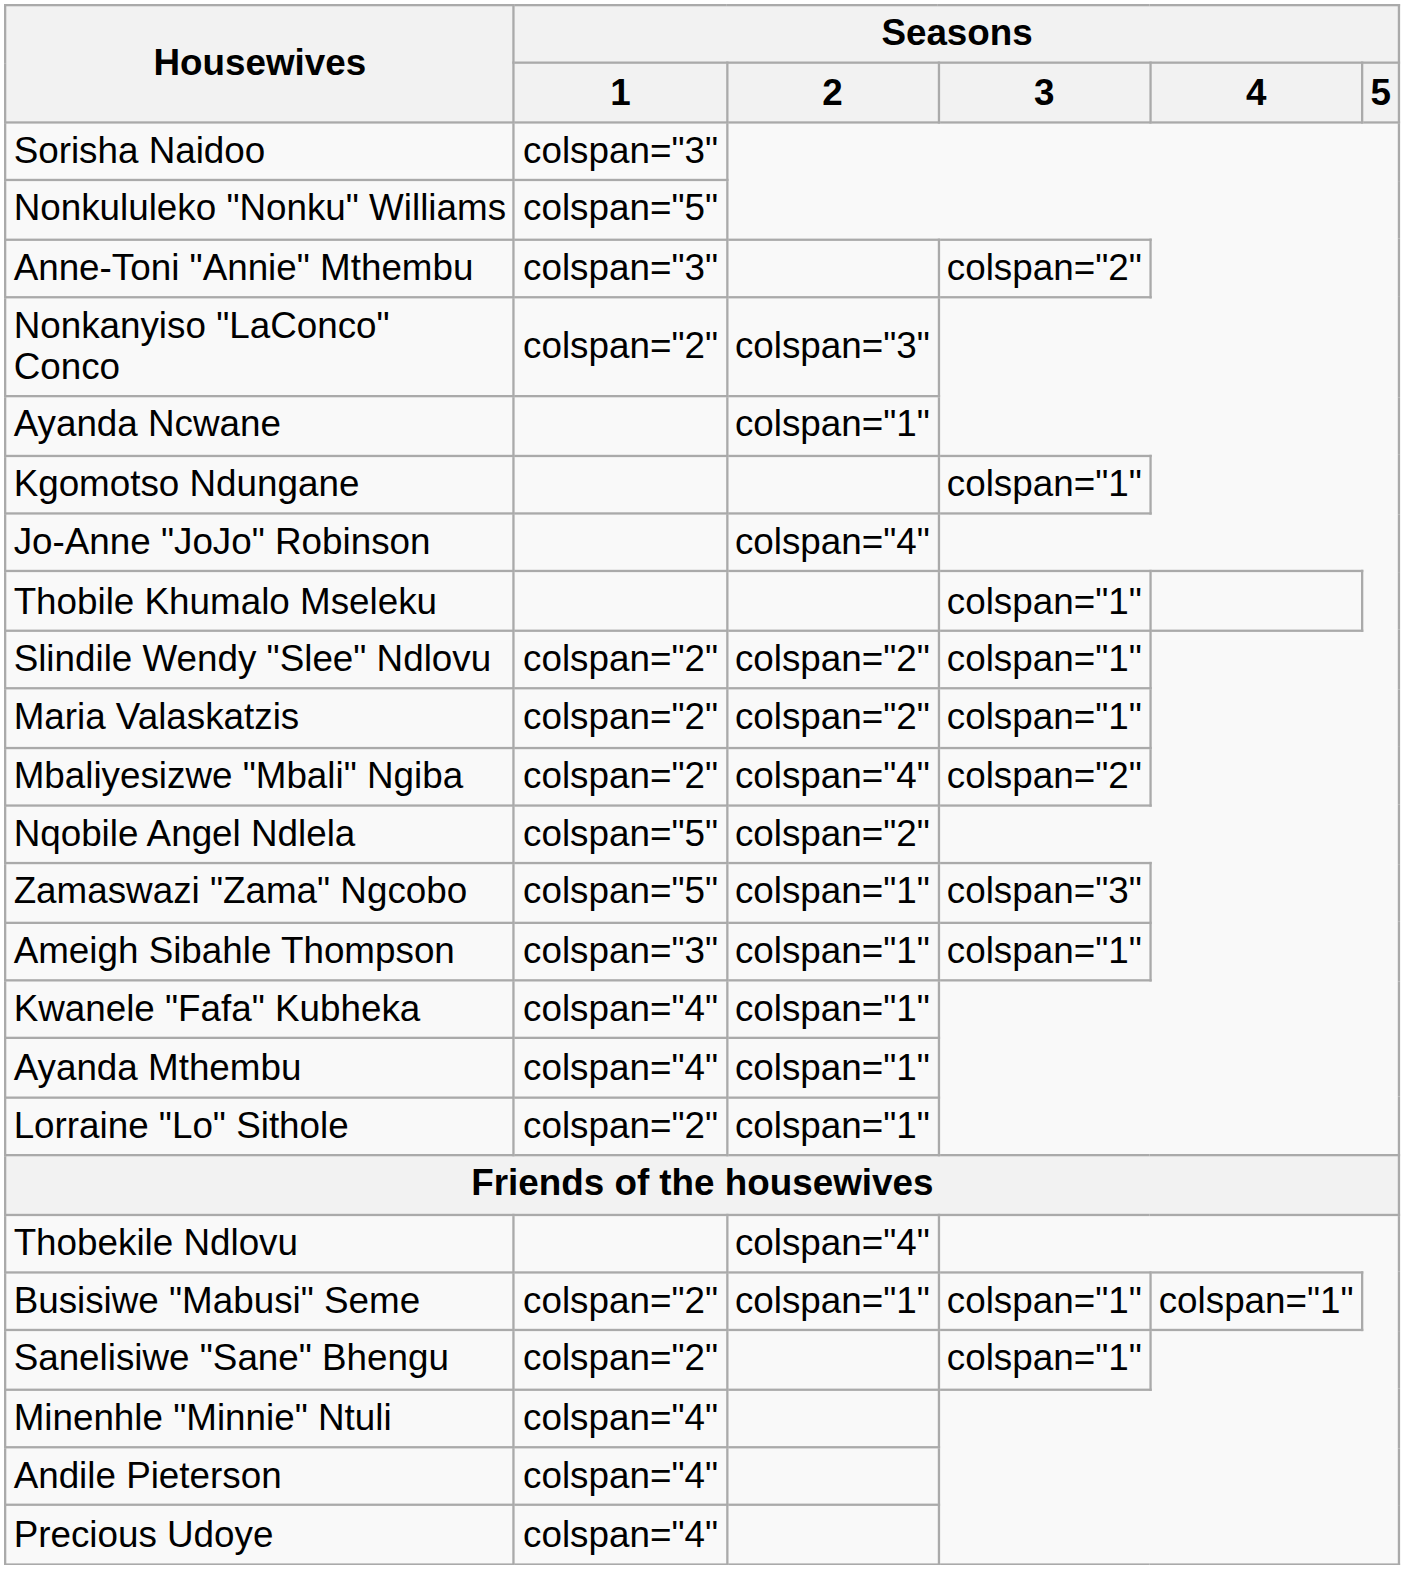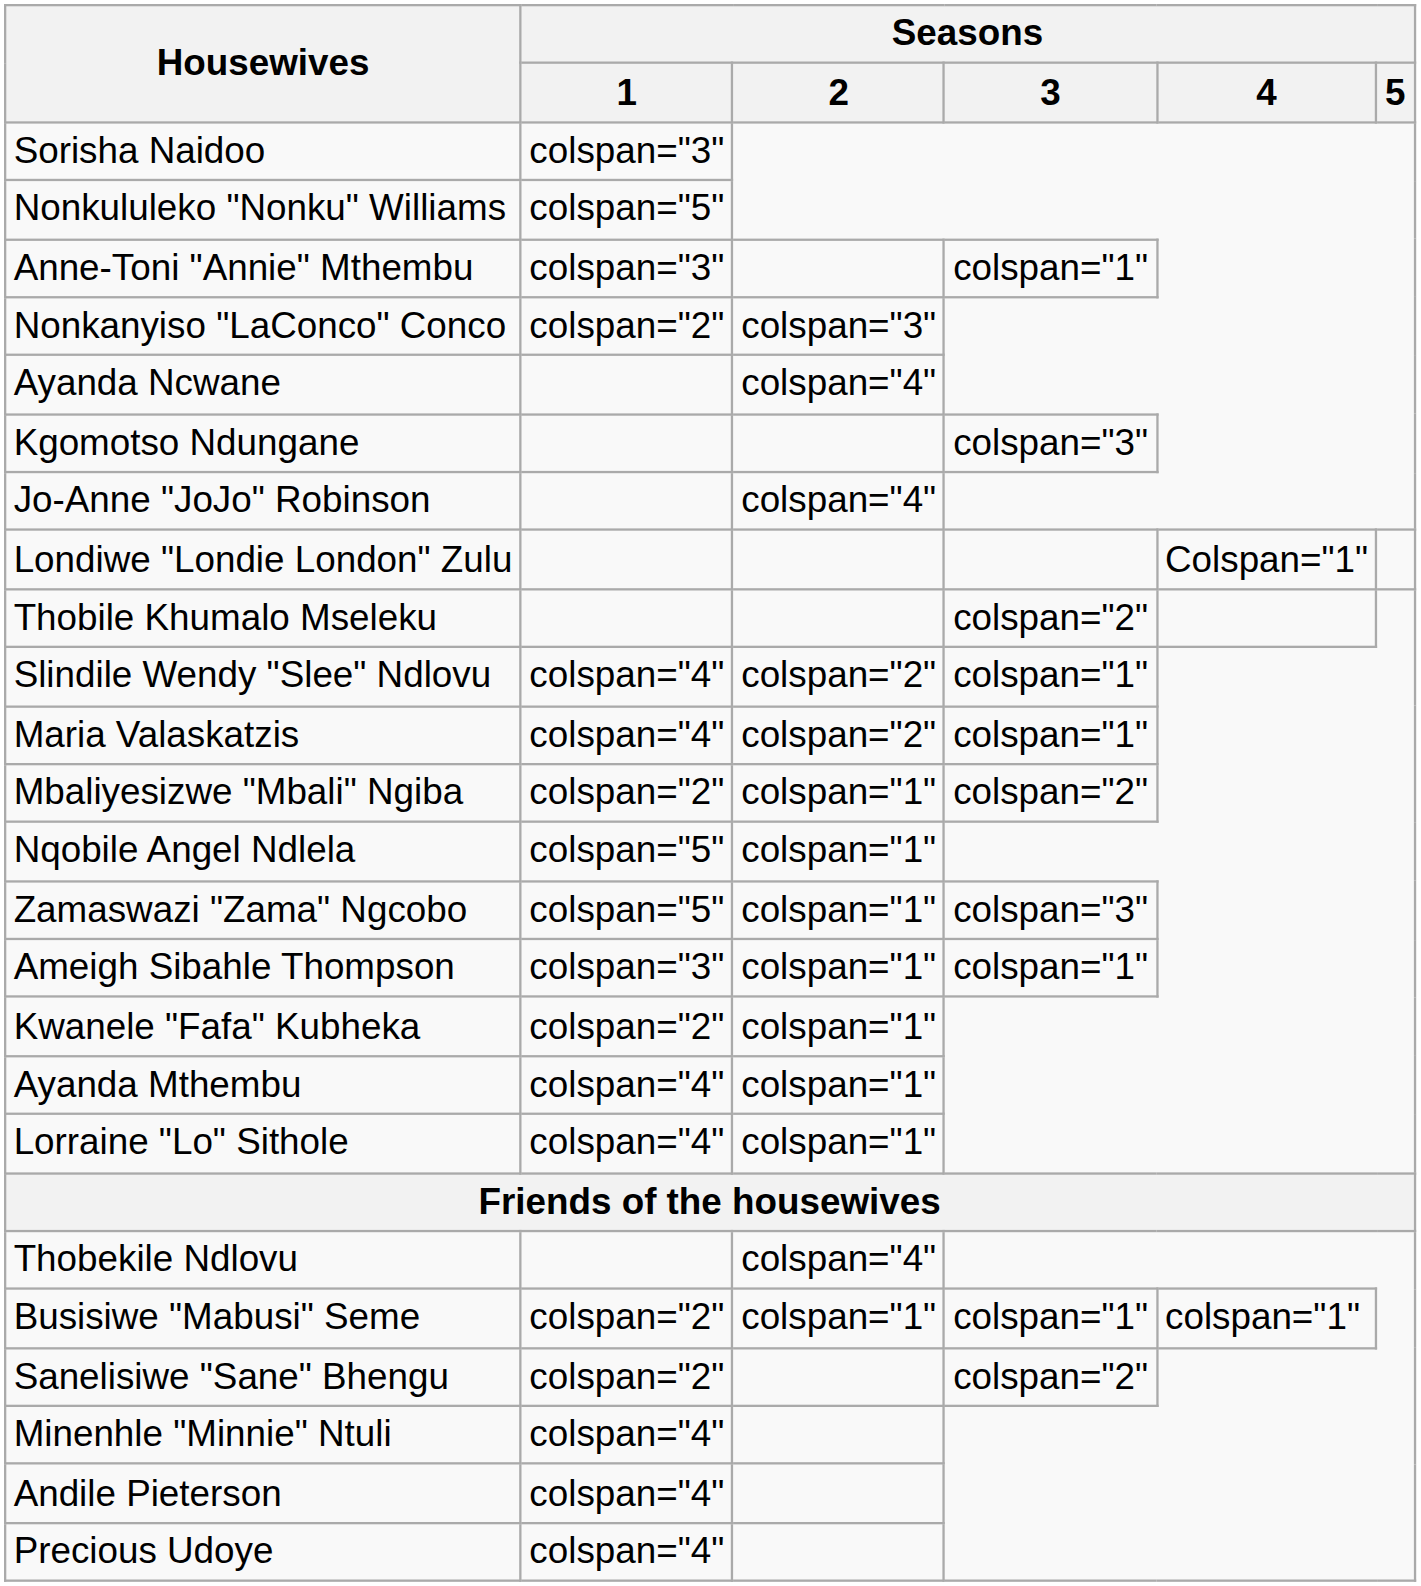(1044, 267) colspan="2" -> (1051, 267) colspan="1"
(832, 425) colspan="1" -> (839, 383) colspan="4"
(1044, 483) colspan="1" -> (1051, 442) colspan="3"
+ row: (263, 558)
(1044, 600) colspan="1" -> (1051, 617) colspan="2"
(621, 658) colspan="2" -> (627, 675) colspan="4"
(621, 717) colspan="2" -> (627, 734) colspan="4"
(832, 775) colspan="4" -> (839, 792) colspan="1"
(832, 833) colspan="2" -> (839, 850) colspan="1"
(621, 1008) colspan="4" -> (627, 1025) colspan="2"
(621, 1125) colspan="2" -> (627, 1142) colspan="4"
(1044, 1359) colspan="1" -> (1051, 1376) colspan="2"
